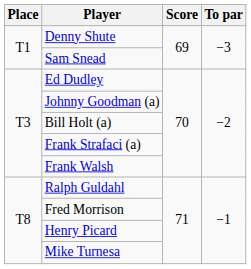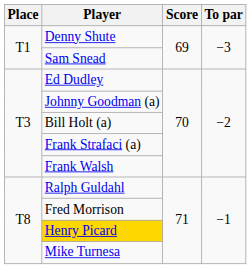(81, 230) no background -> (81, 230) gold background
